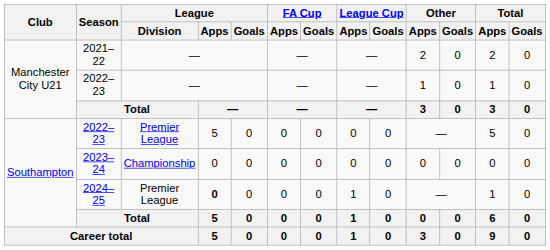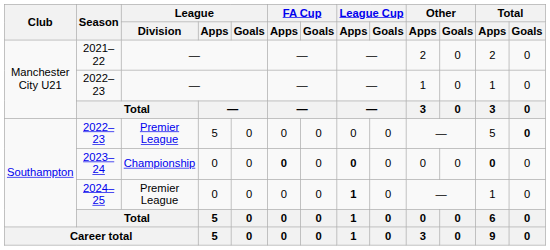(527, 133) normal -> (527, 133) bold
(284, 164) normal -> (284, 164) bold
(353, 164) normal -> (353, 164) bold
(492, 164) normal -> (492, 164) bold
(214, 194) bold -> (214, 194) normal
(353, 194) normal -> (353, 194) bold
